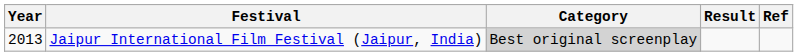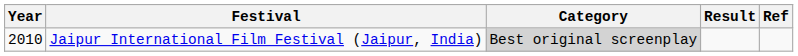(25, 40) 2013 -> (25, 40) 2010
